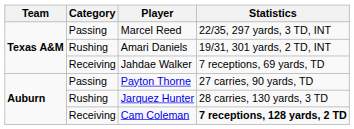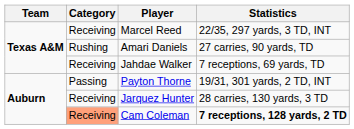(88, 30) Passing -> (92, 30) Receiving
(265, 47) 19/31, 301 yards, 2 TD, INT -> (256, 47) 27 carries, 90 yards, TD
(256, 81) 27 carries, 90 yards, TD -> (265, 81) 19/31, 301 yards, 2 TD, INT
(88, 98) Rushing -> (92, 98) Receiving
(92, 115) no background -> (92, 115) lightsalmon background
